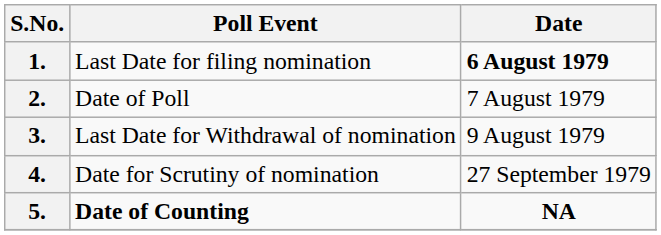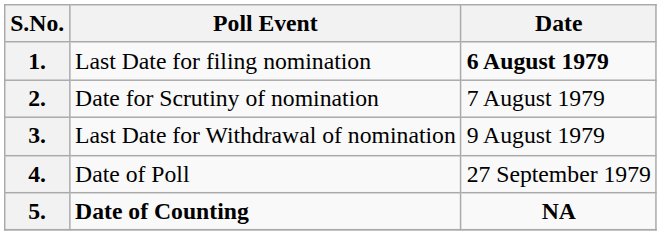(132, 98) Date of Poll -> (227, 98) Date for Scrutiny of nomination
(227, 173) Date for Scrutiny of nomination -> (132, 173) Date of Poll
